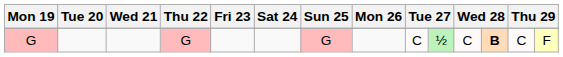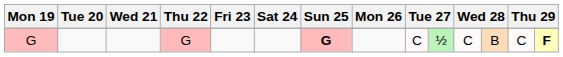(326, 40) normal -> (326, 40) bold
(495, 40) bold -> (495, 40) normal
(547, 40) normal -> (547, 40) bold
